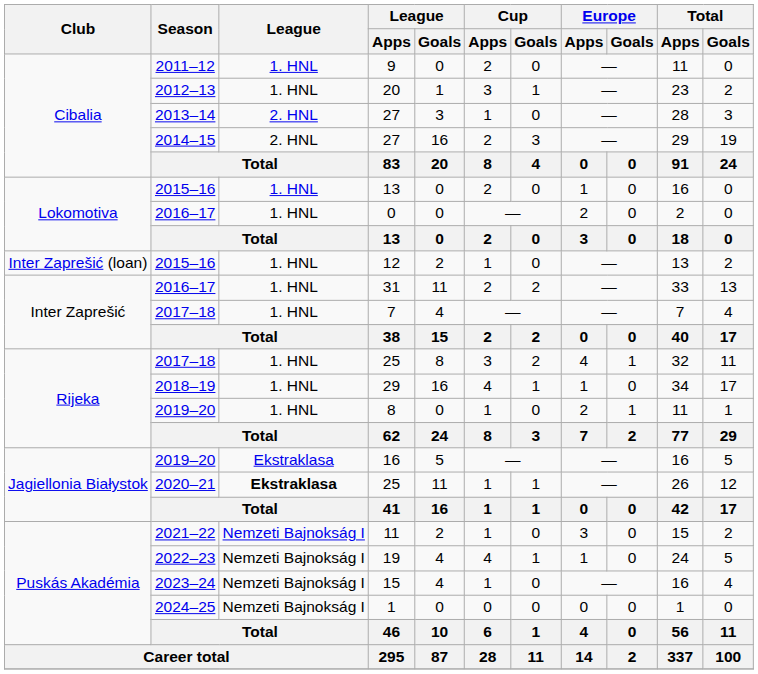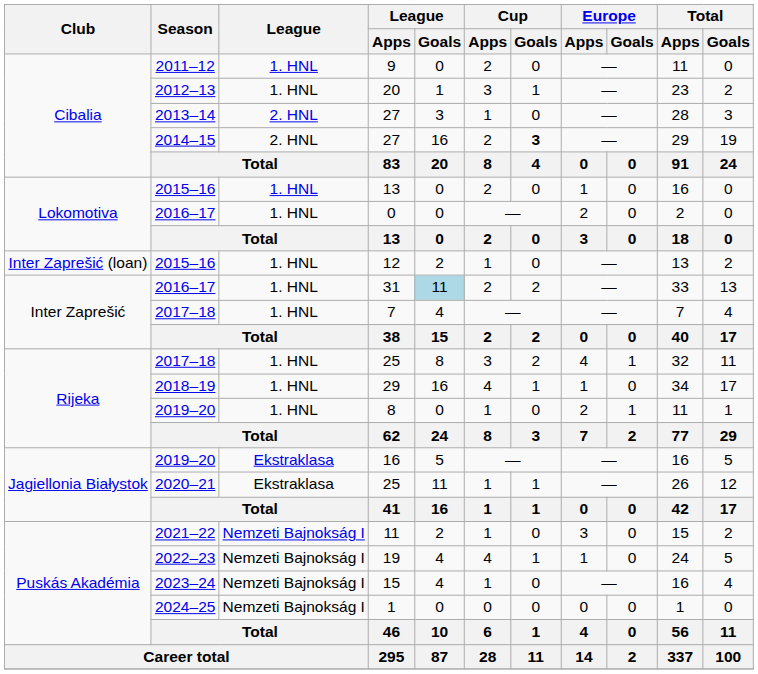(536, 139) normal -> (536, 139) bold
(440, 287) no background -> (440, 287) lightblue background
(294, 484) bold -> (294, 484) normal
